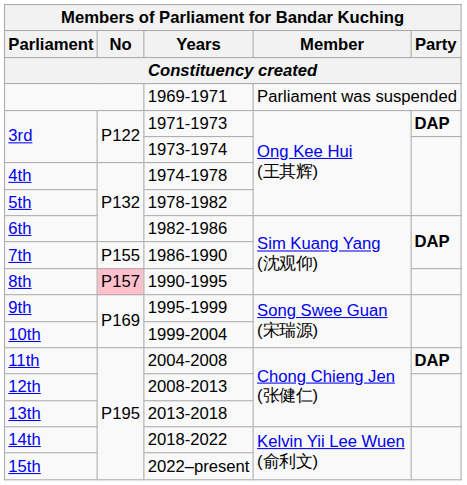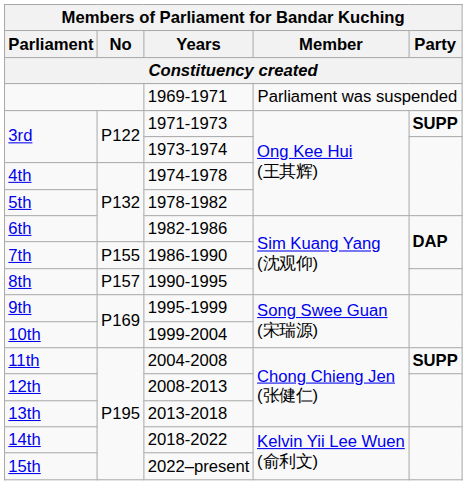(432, 123) DAP -> (435, 123) SUPP
(121, 281) pink background -> (121, 281) no background
(432, 360) DAP -> (435, 360) SUPP
